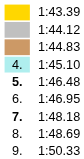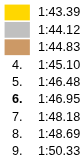(17, 64) paleturquoise background -> (17, 64) no background
(17, 82) bold -> (17, 82) normal
(17, 99) normal -> (17, 99) bold
(17, 116) bold -> (17, 116) normal
